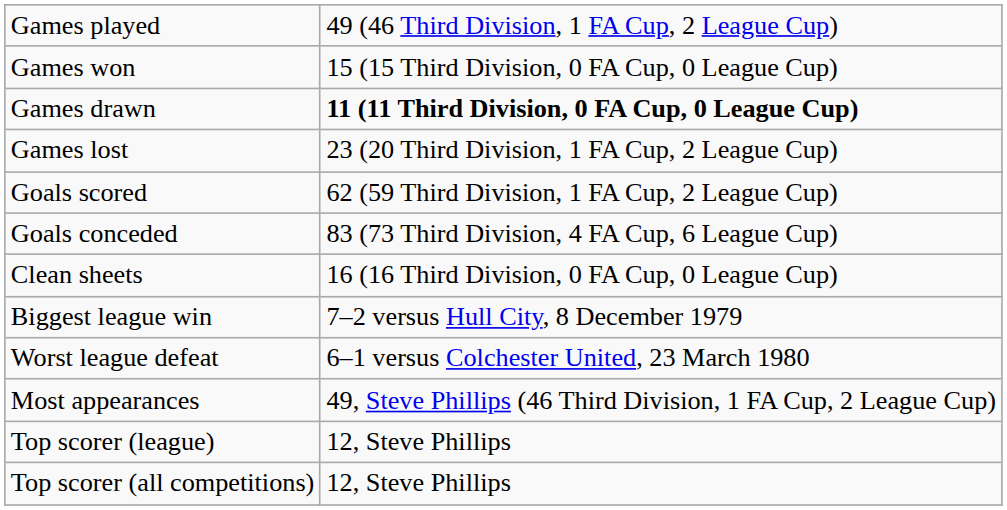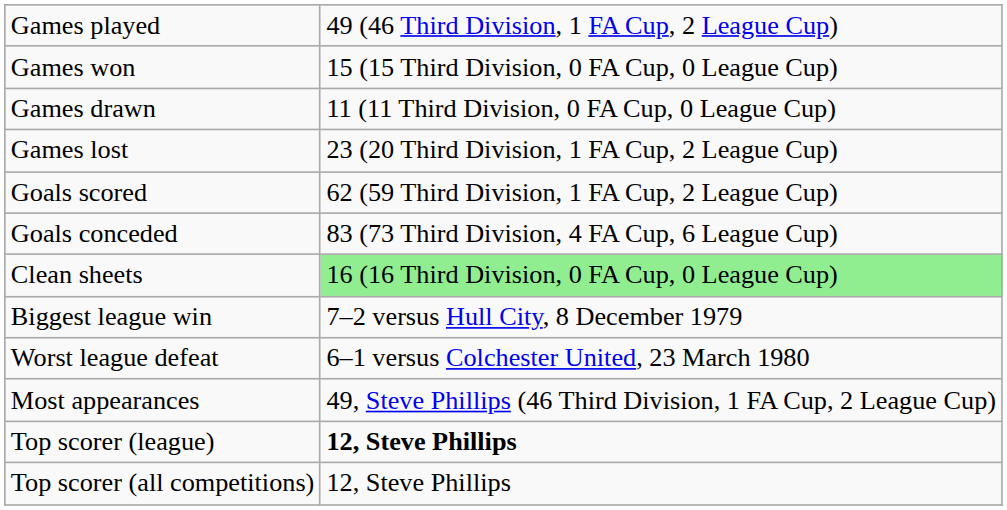(592, 108) bold -> (581, 108) normal
(582, 274) no background -> (582, 274) lightgreen background
(419, 441) normal -> (422, 441) bold
